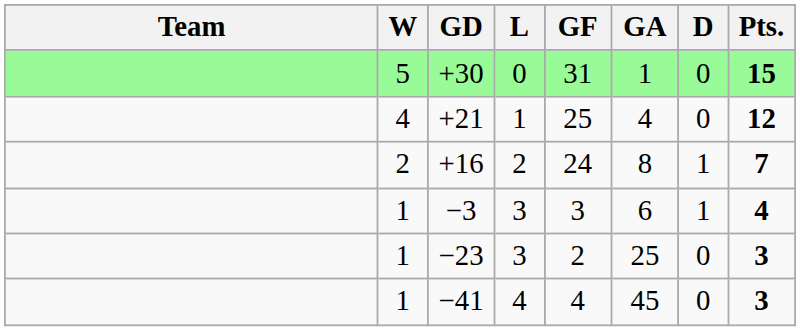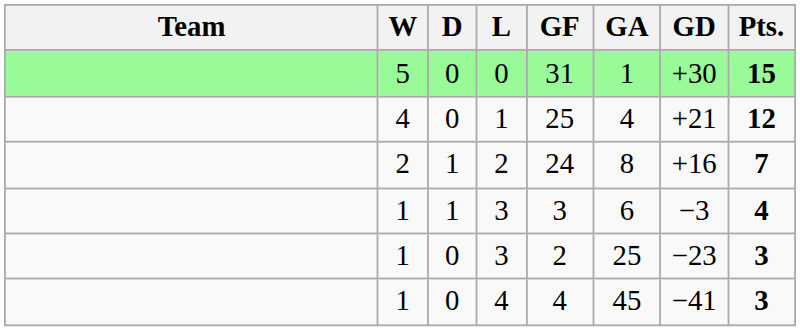columns swapped: (703, 27) <-> (461, 27)
